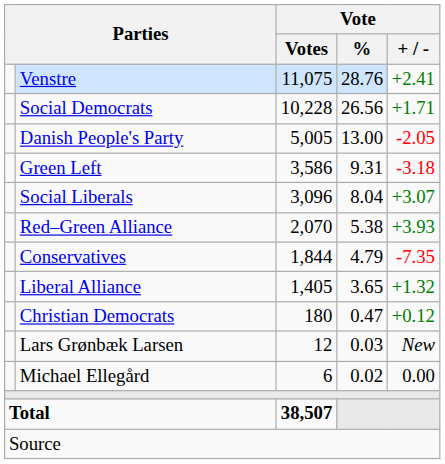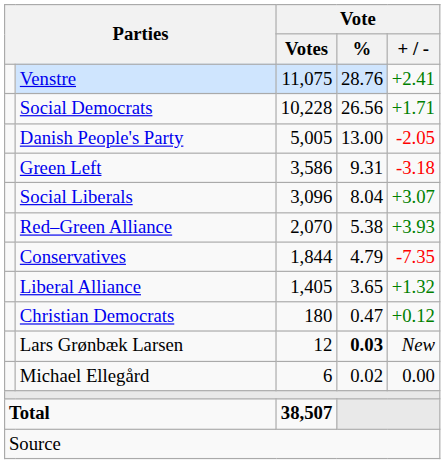(367, 345) normal -> (367, 345) bold
